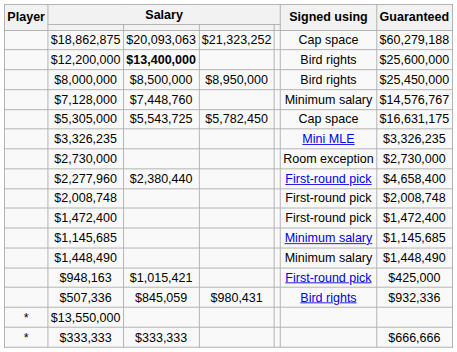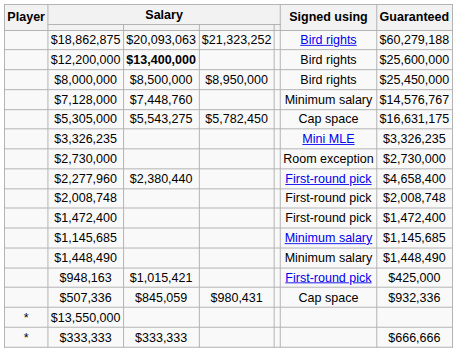(328, 40) Cap space -> (328, 40) Bird rights
(161, 120) $5,543,725 -> (161, 120) $5,543,275
(328, 298) Bird rights -> (328, 298) Cap space
